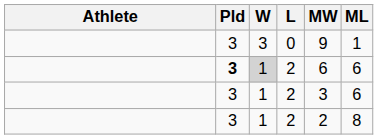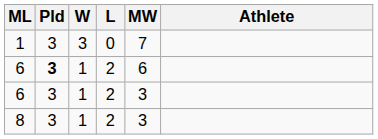columns swapped: (110, 17) <-> (357, 17)
(323, 43) 9 -> (143, 43) 7
(263, 69) lightgrey background -> (82, 69) no background
(323, 120) 2 -> (143, 120) 3
